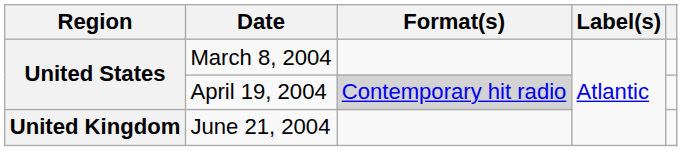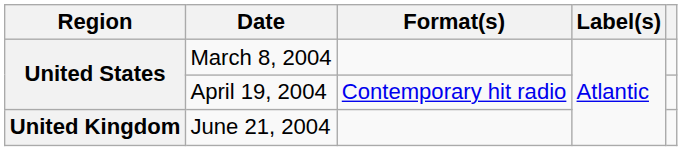(454, 92) lightgrey background -> (454, 92) no background
